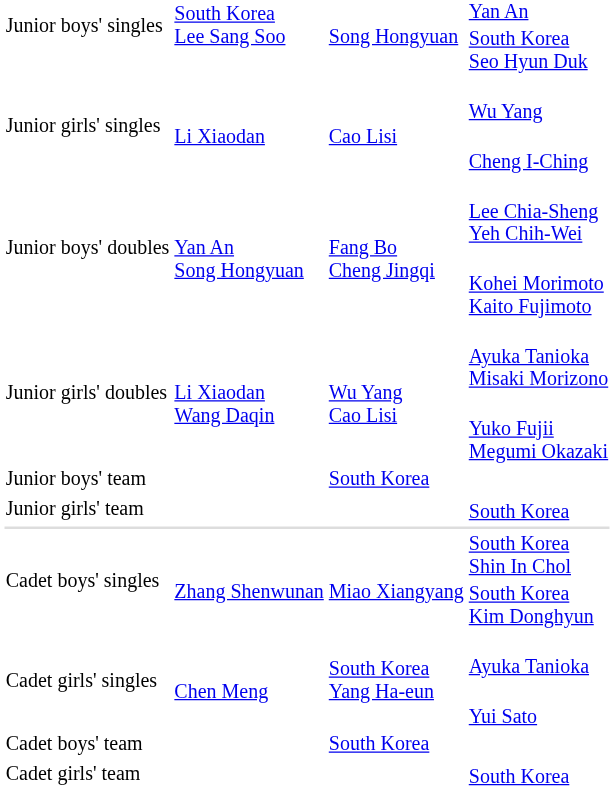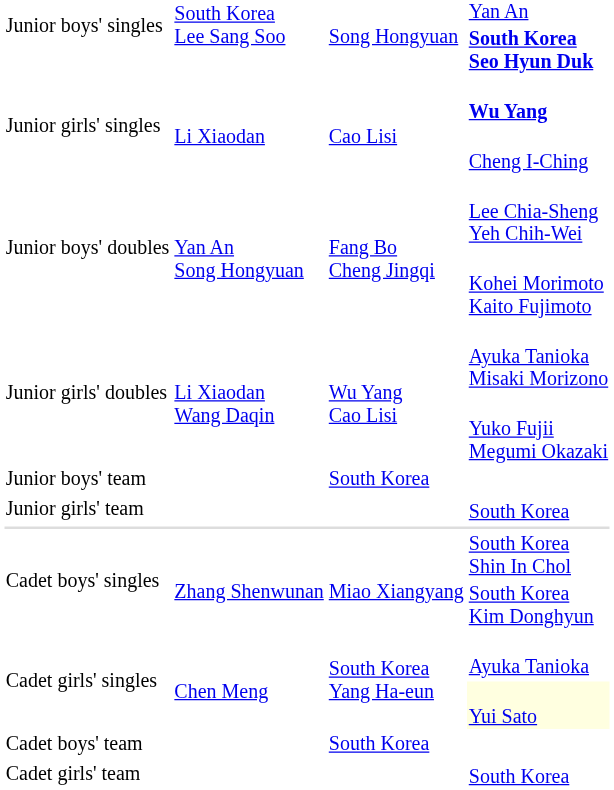(528, 50) normal -> (531, 50) bold
(506, 111) normal -> (508, 111) bold
(503, 716) no background -> (503, 716) lightyellow background
